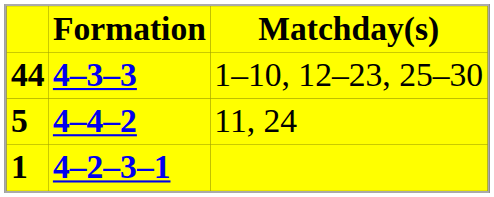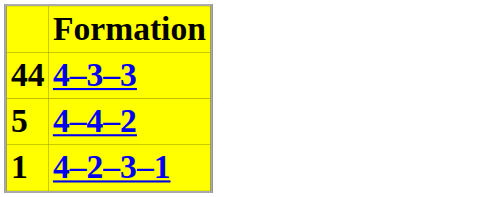- column: (349, 28)
